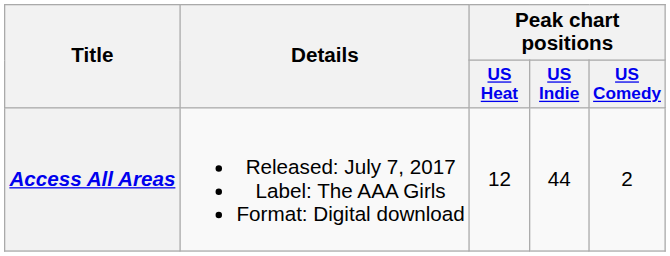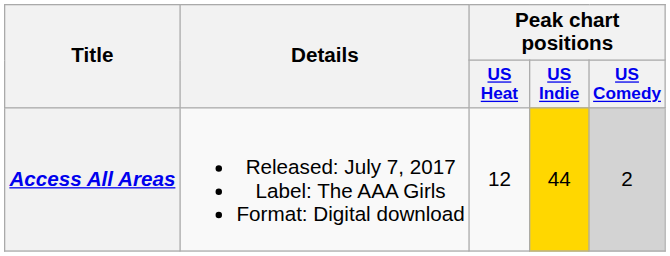(559, 179) no background -> (559, 179) gold background
(627, 179) no background -> (627, 179) lightgrey background
